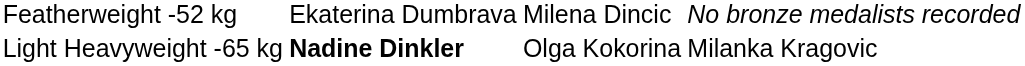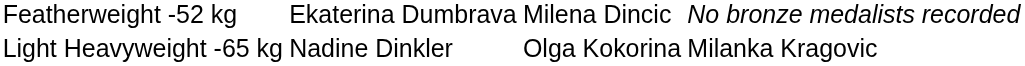(377, 48) bold -> (371, 48) normal
